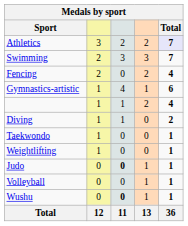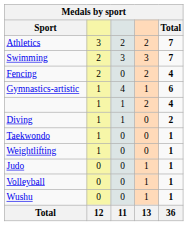(171, 43) lavender background -> (171, 43) no background
(123, 166) bold -> (123, 166) normal
(123, 197) bold -> (123, 197) normal
